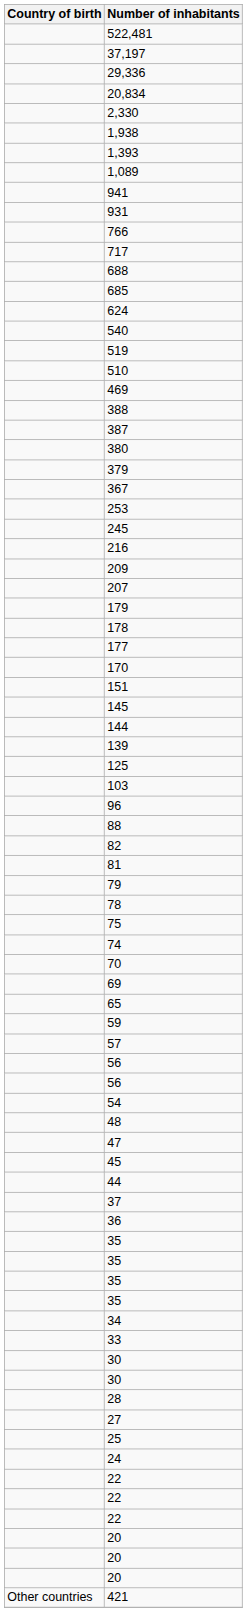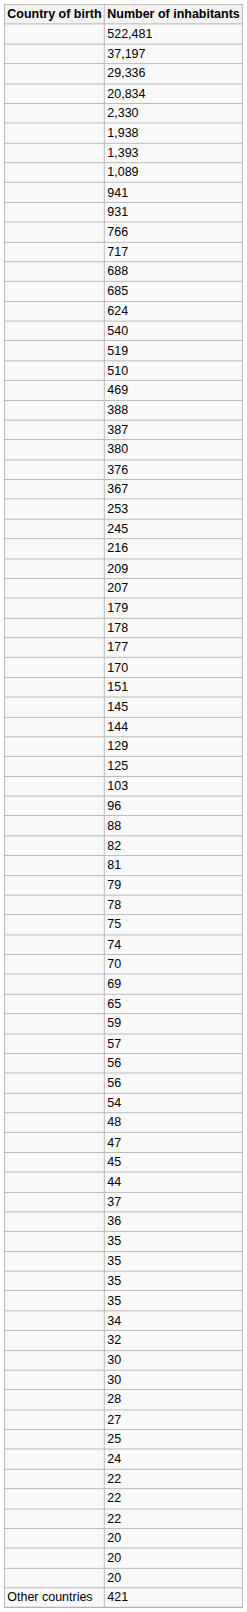(118, 469) 379 -> (118, 469) 376
(118, 746) 139 -> (118, 746) 129
(114, 1340) 33 -> (114, 1340) 32
